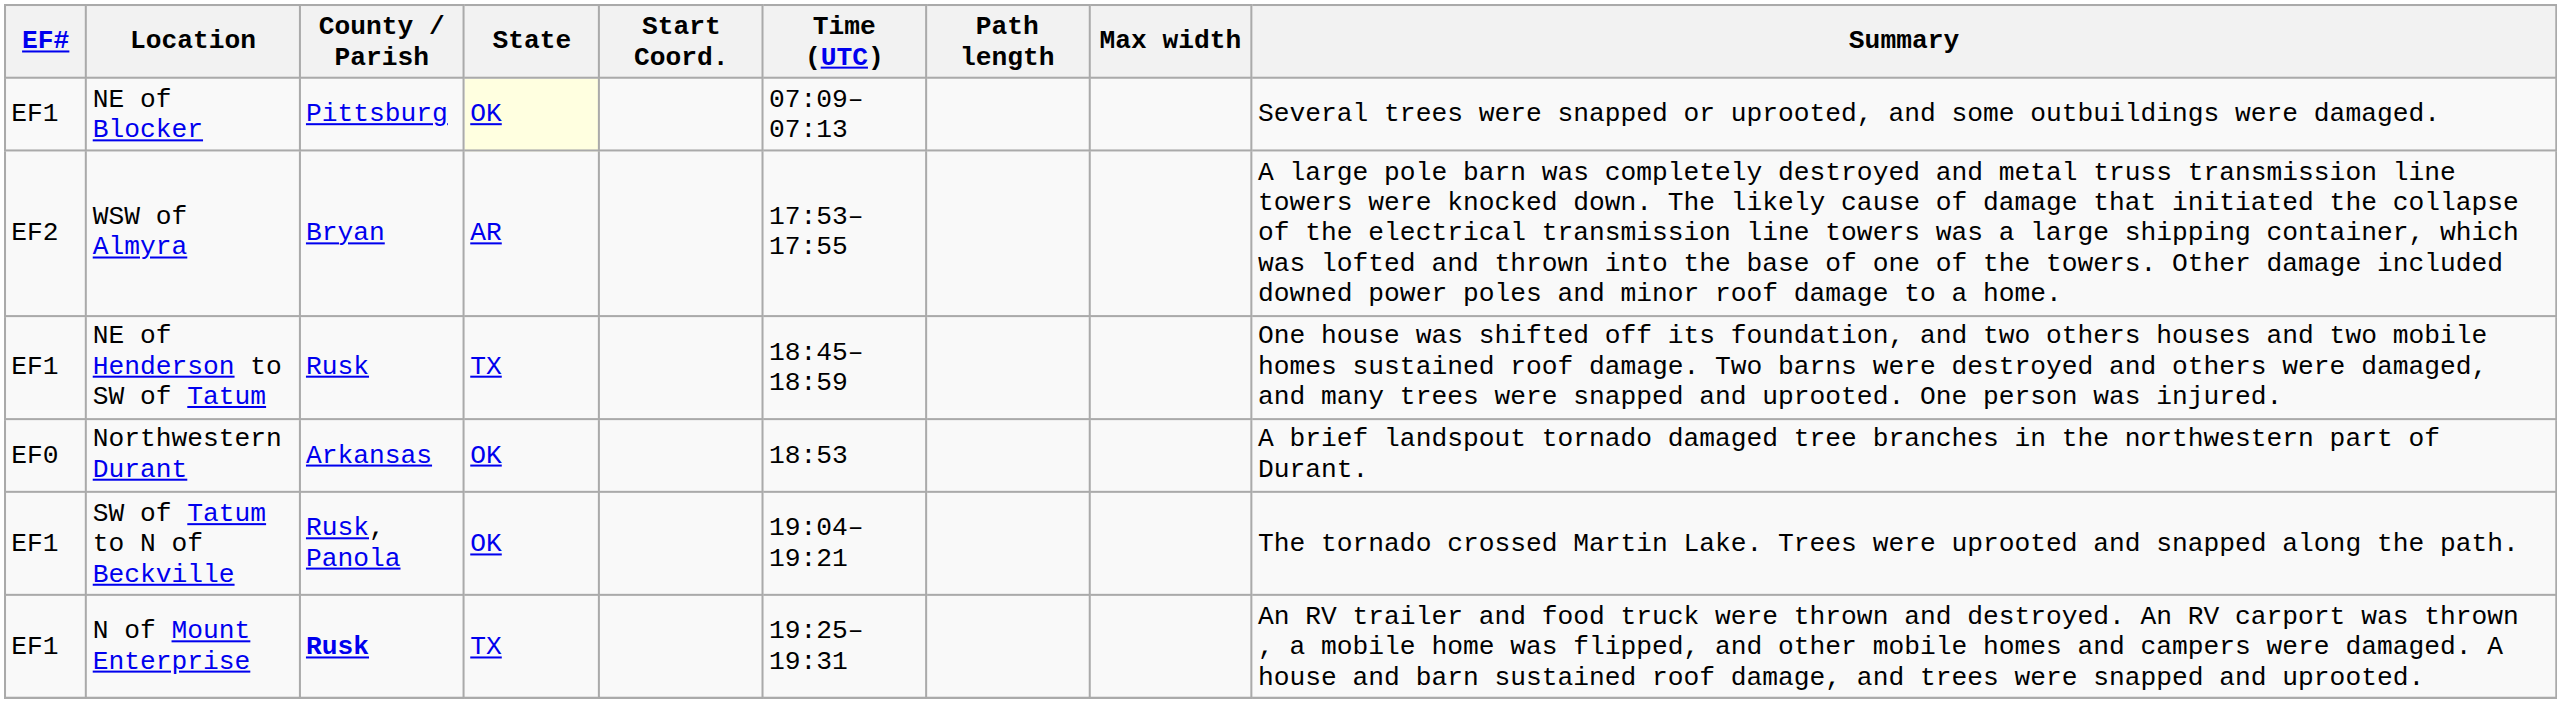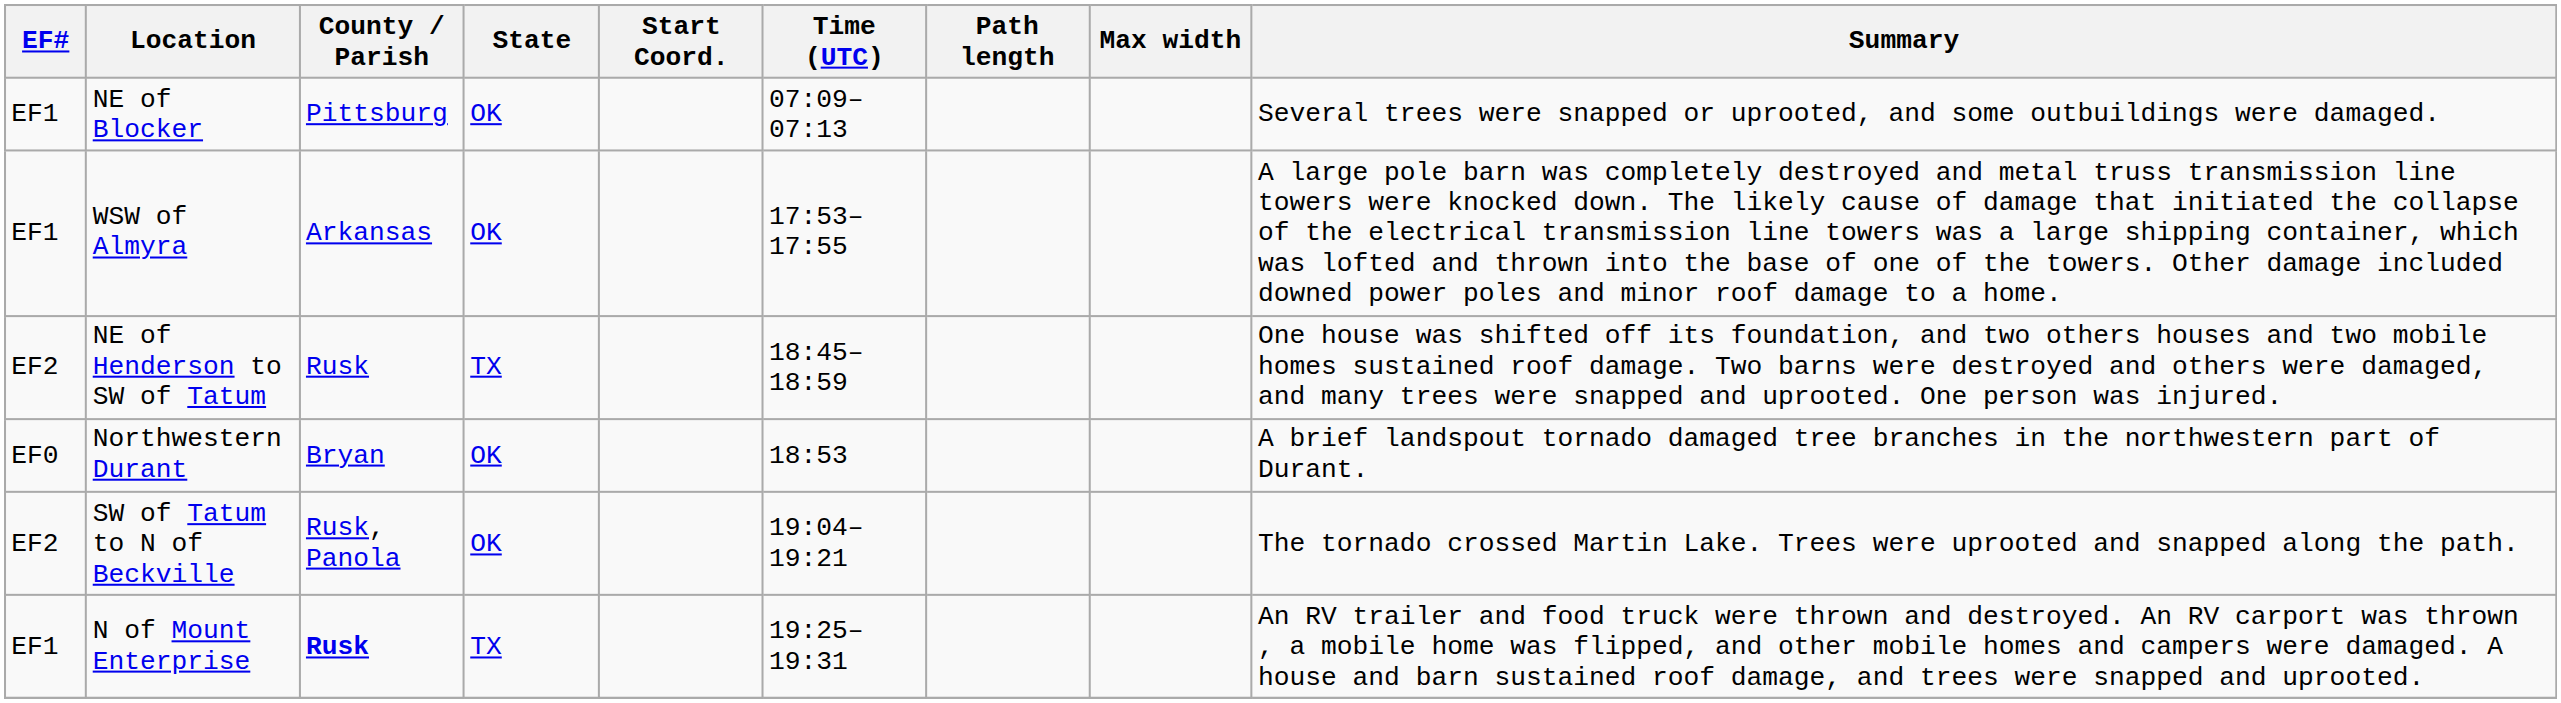(486, 115) lightyellow background -> (486, 115) no background
(35, 233) EF2 -> (35, 233) EF1
(345, 233) Bryan -> (369, 233) Arkansas
(486, 233) AR -> (486, 233) OK
(35, 367) EF1 -> (35, 367) EF2
(369, 455) Arkansas -> (345, 455) Bryan
(35, 543) EF1 -> (35, 543) EF2
